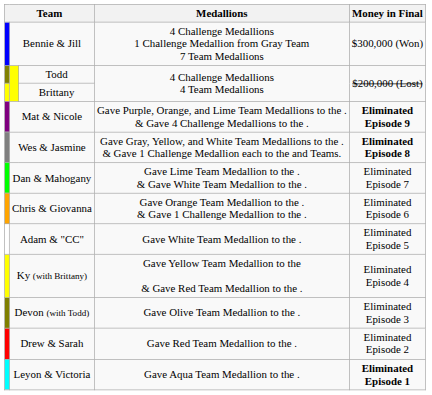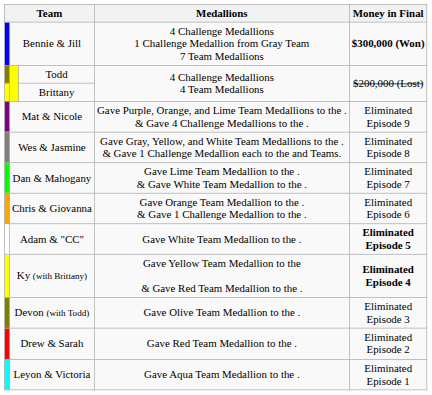(387, 44) normal -> (388, 44) bold
(387, 117) bold -> (388, 117) normal
(387, 147) bold -> (388, 147) normal
(387, 239) normal -> (388, 239) bold
(387, 276) normal -> (388, 276) bold
(387, 374) bold -> (388, 374) normal
